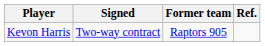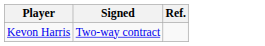- column: (198, 13)
